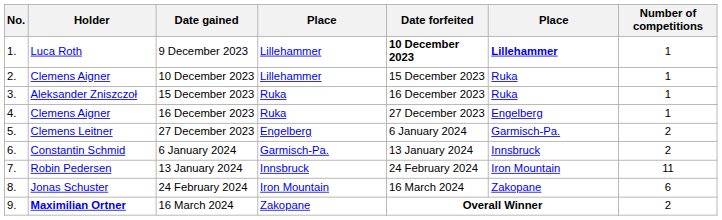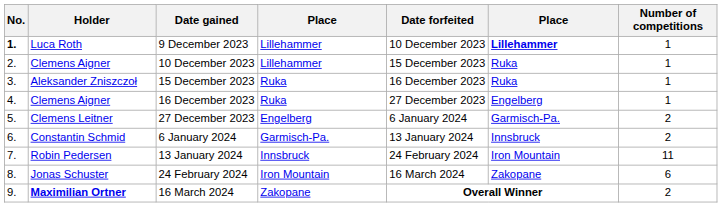(12, 51) normal -> (12, 45) bold
(424, 51) bold -> (437, 45) normal
